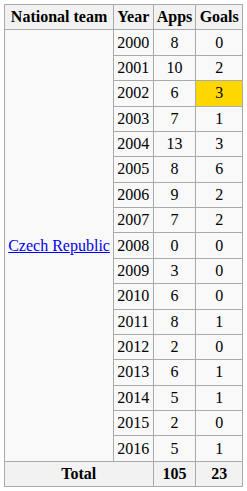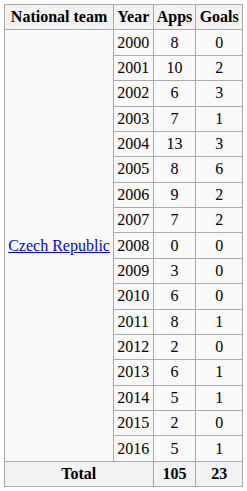(219, 93) gold background -> (219, 93) no background
